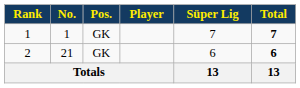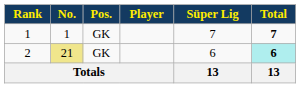(67, 53) no background -> (67, 53) khaki background
(274, 53) no background -> (274, 53) paleturquoise background
